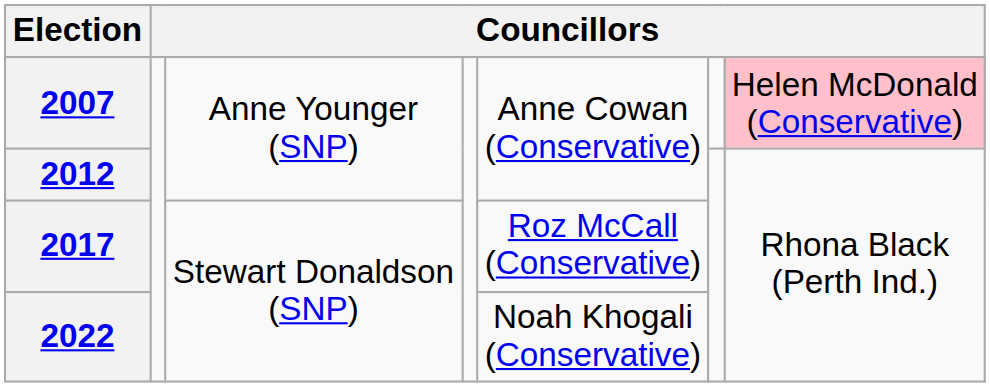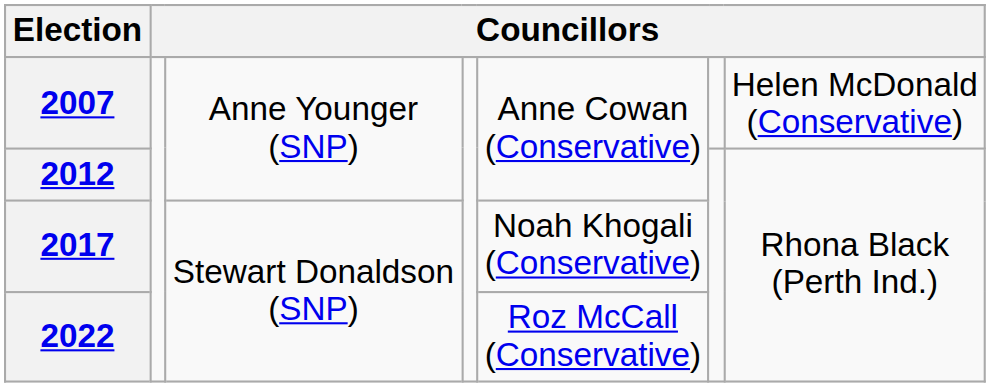(855, 102) pink background -> (855, 102) no background
(593, 245) Roz McCall (Conservative) -> (593, 245) Noah Khogali (Conservative)
(593, 335) Noah Khogali (Conservative) -> (593, 335) Roz McCall (Conservative)
